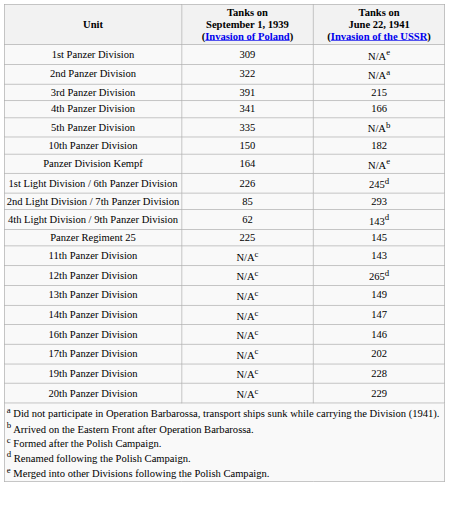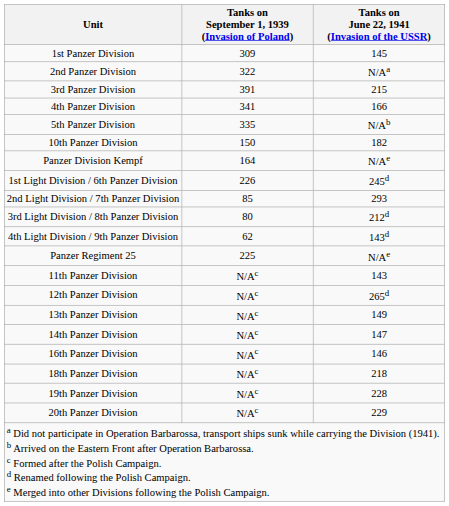(379, 54) N/Ae -> (379, 53) 145
+ row: (93, 216)
(379, 237) 145 -> (379, 256) N/Ae
- row: (93, 354)
+ row: (93, 373)
